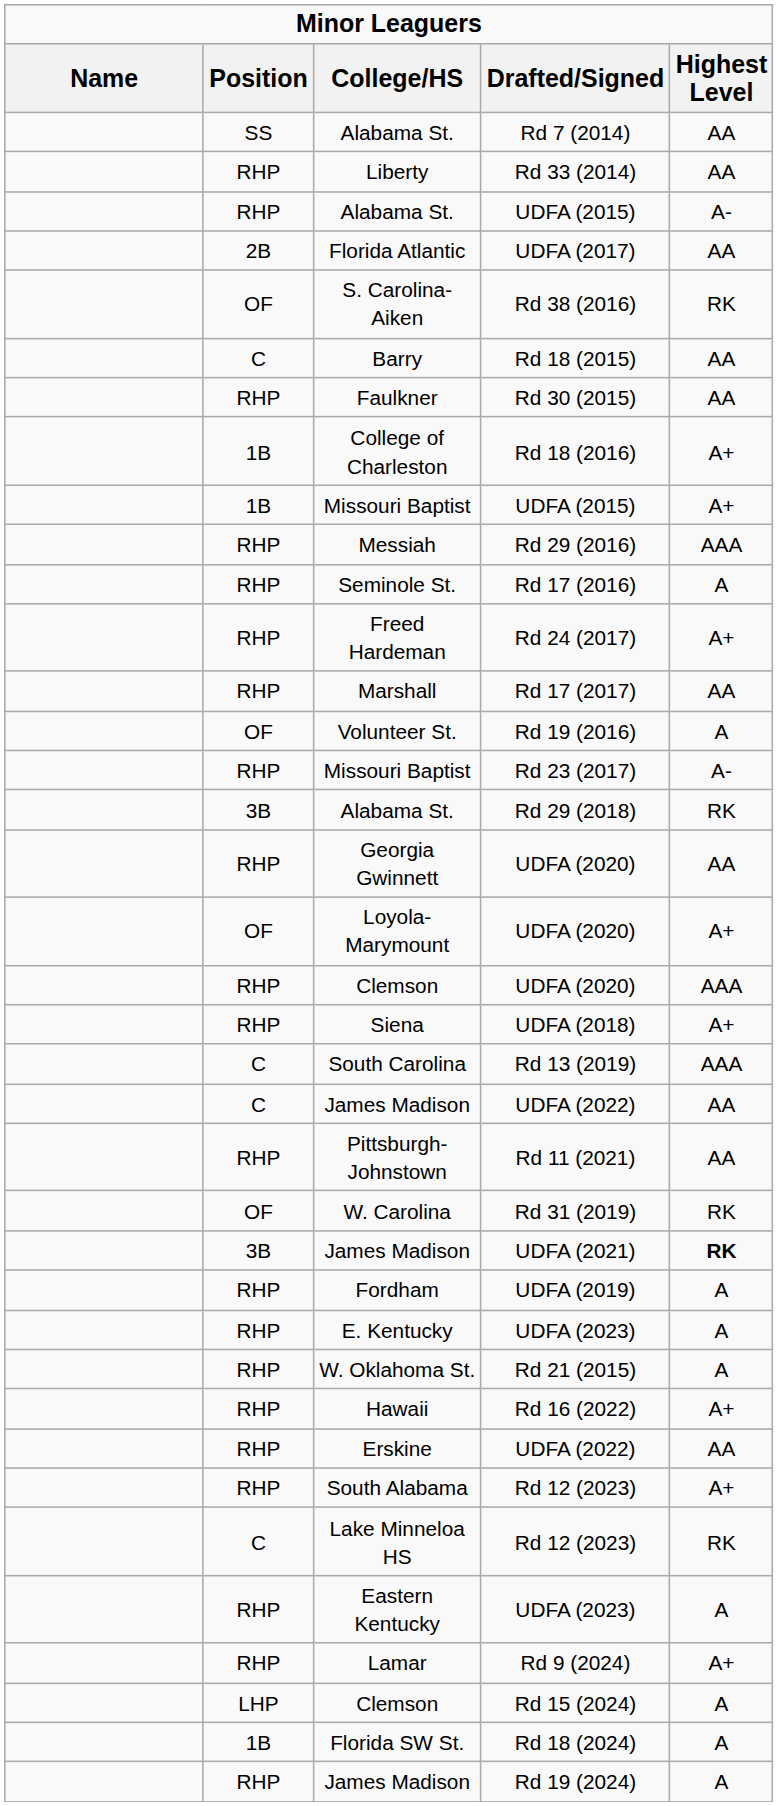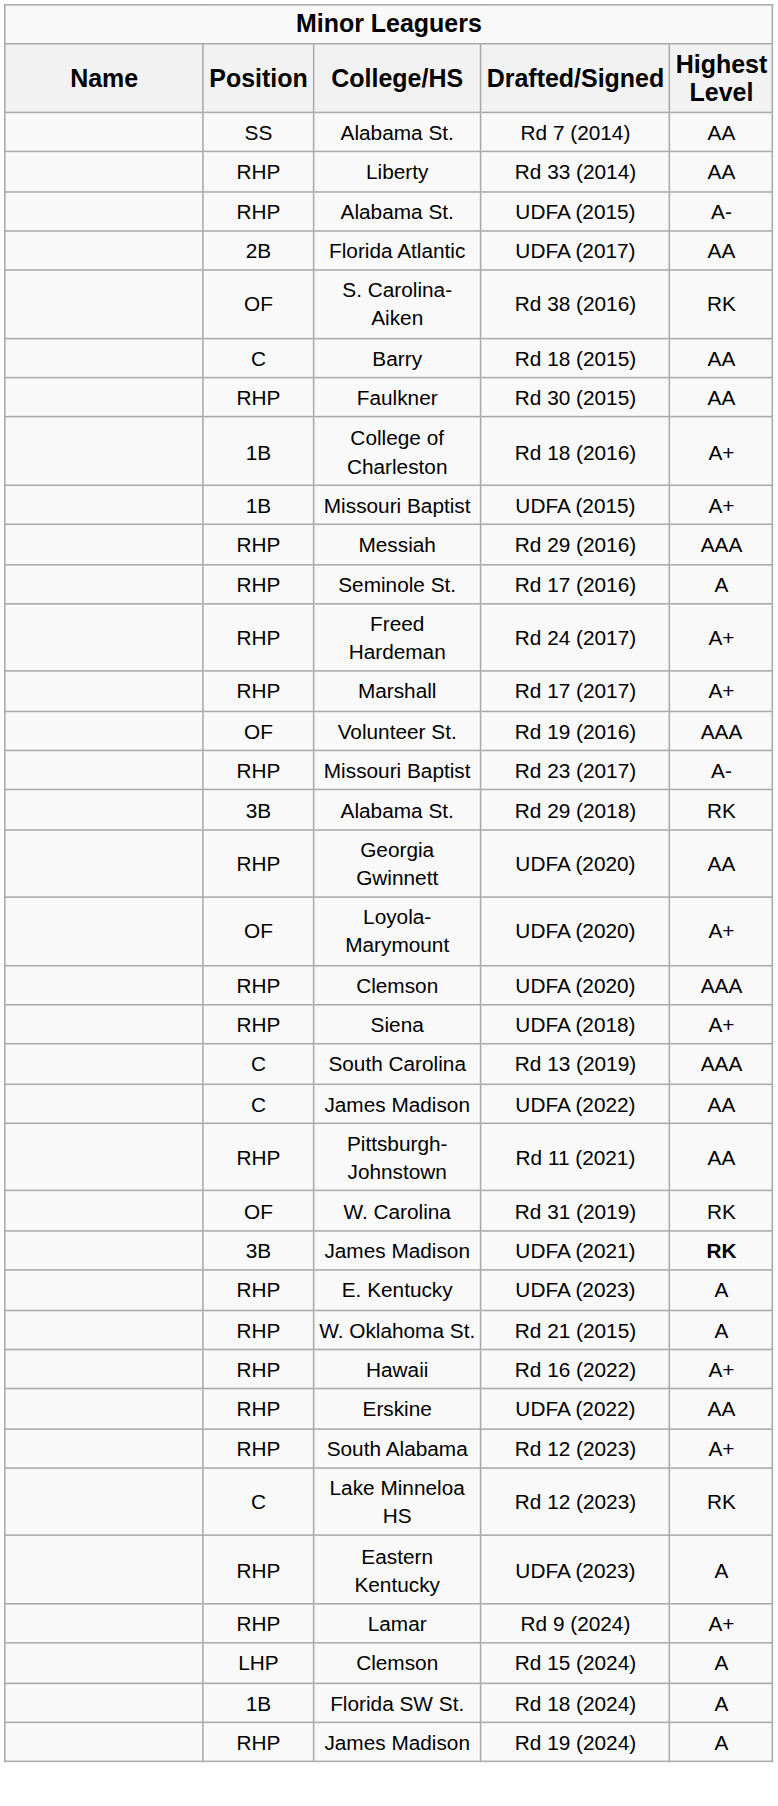(721, 692) AA -> (721, 692) A+
(721, 731) A -> (721, 731) AAA
- row: (397, 1291)
